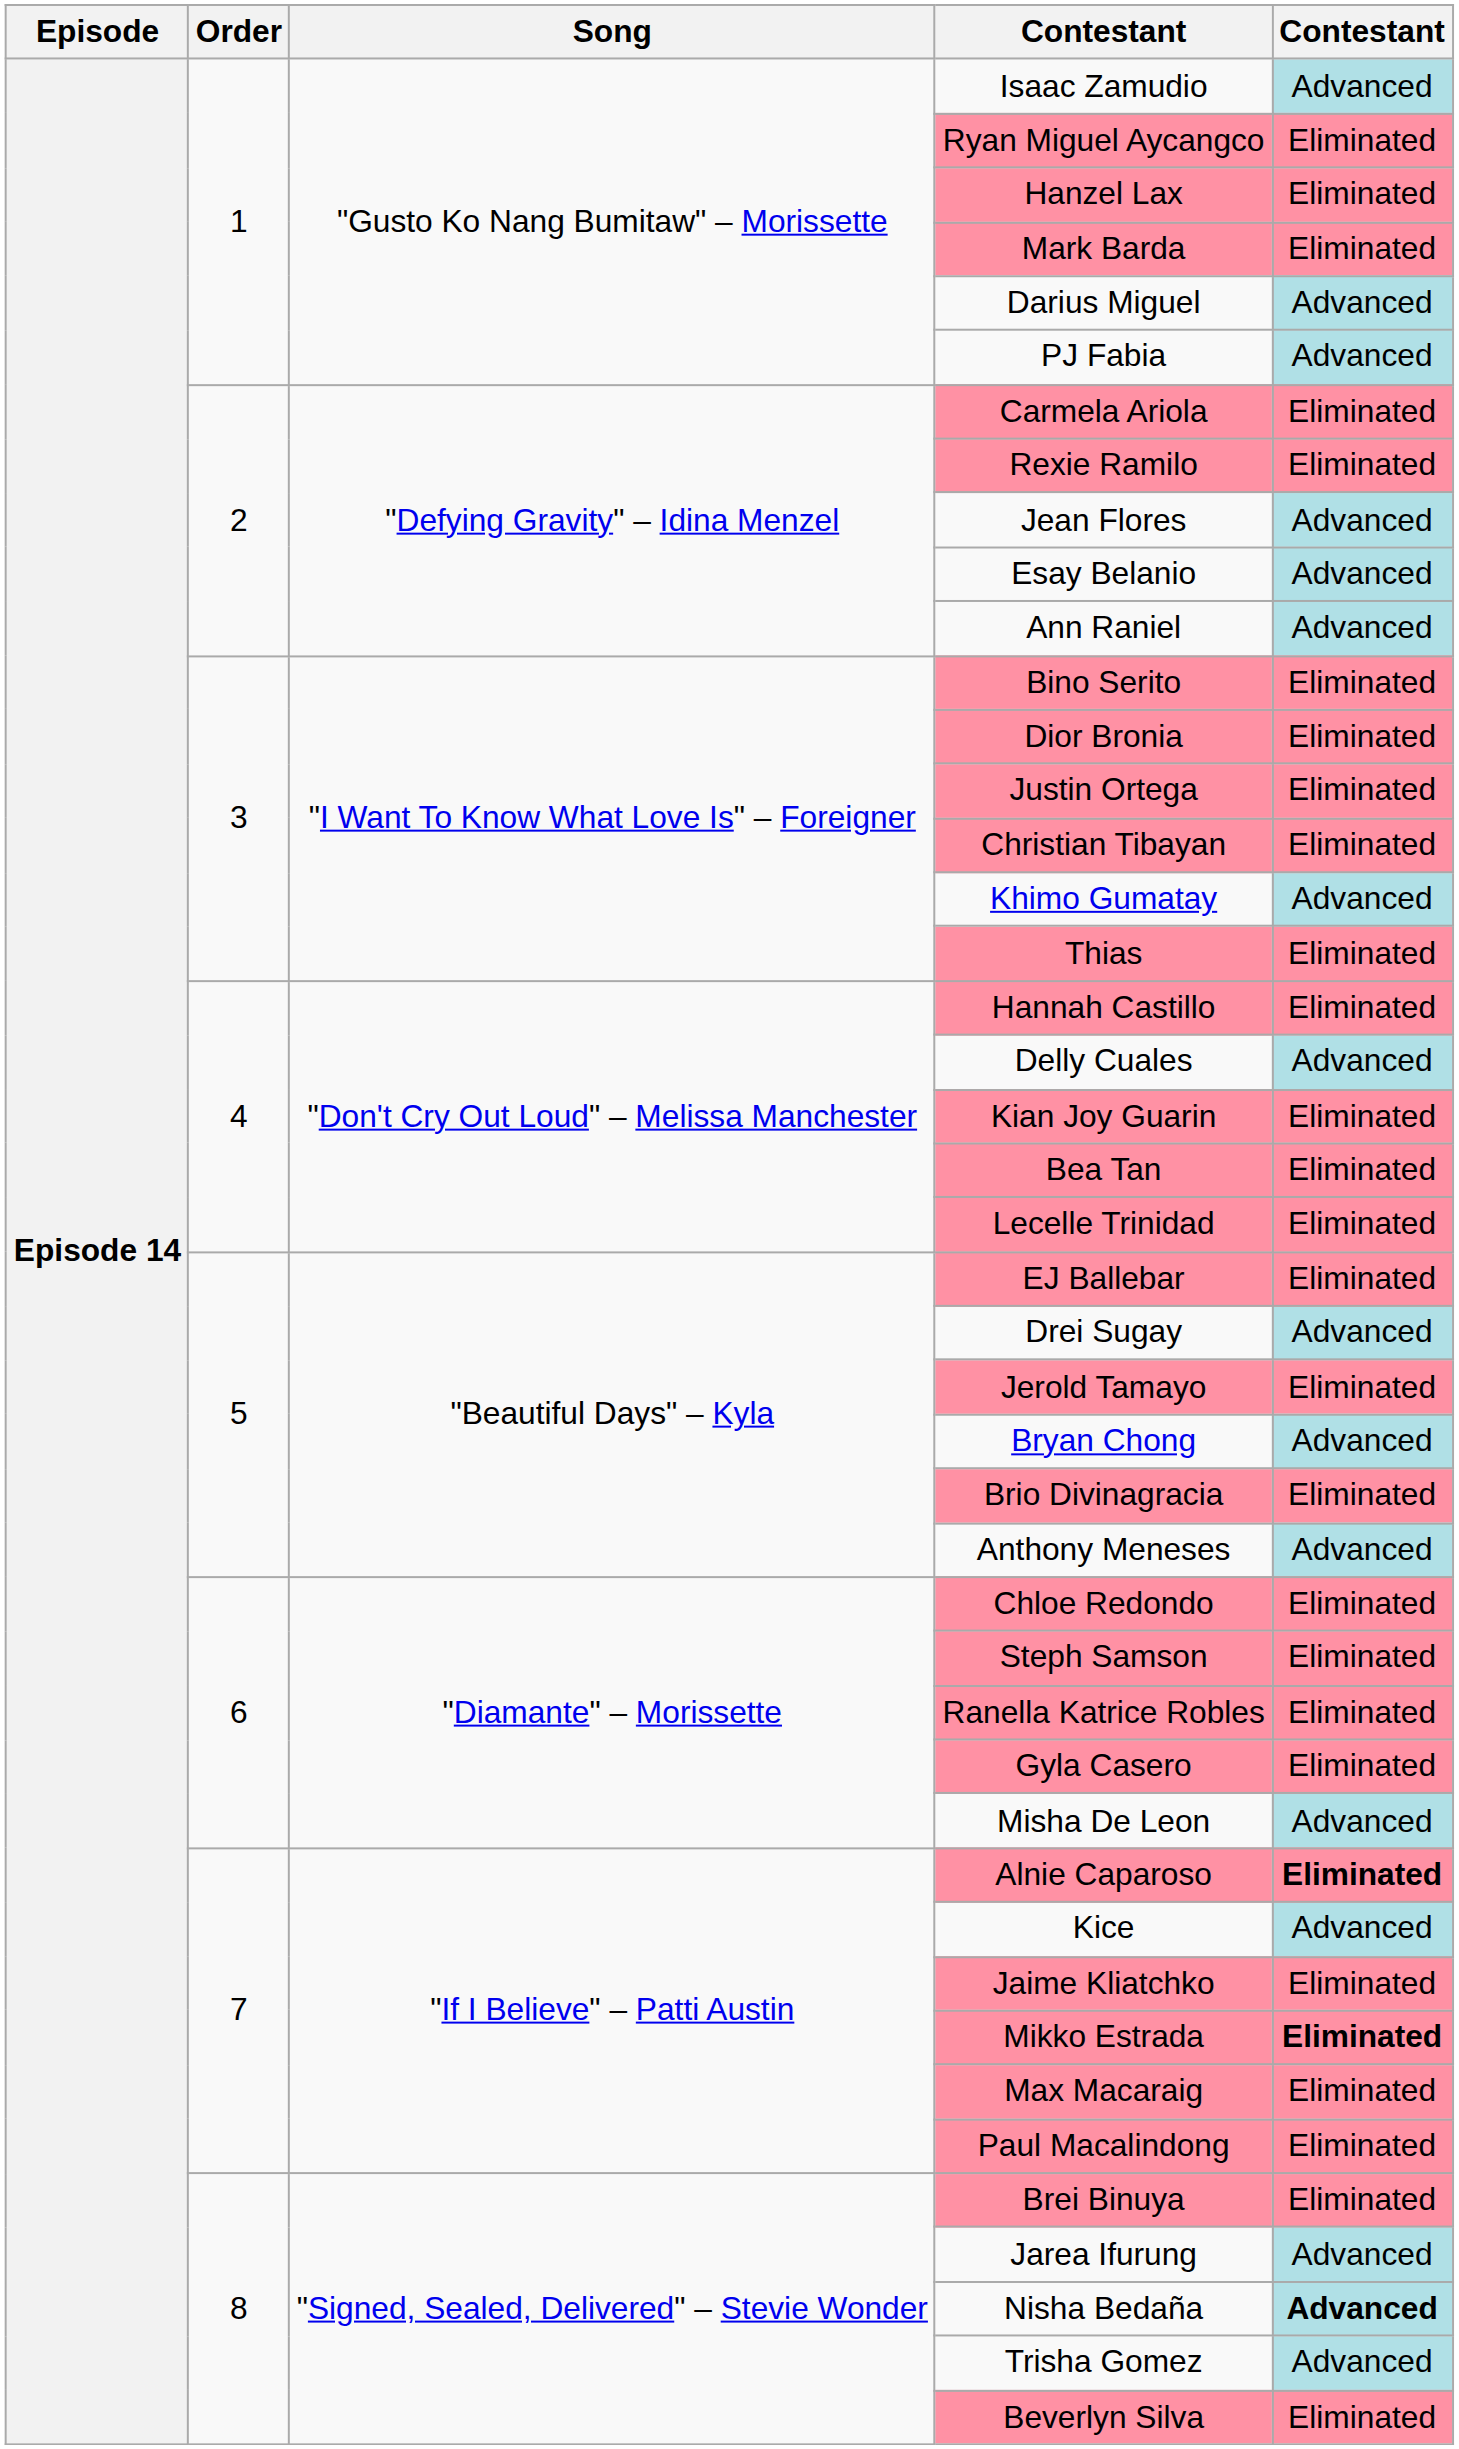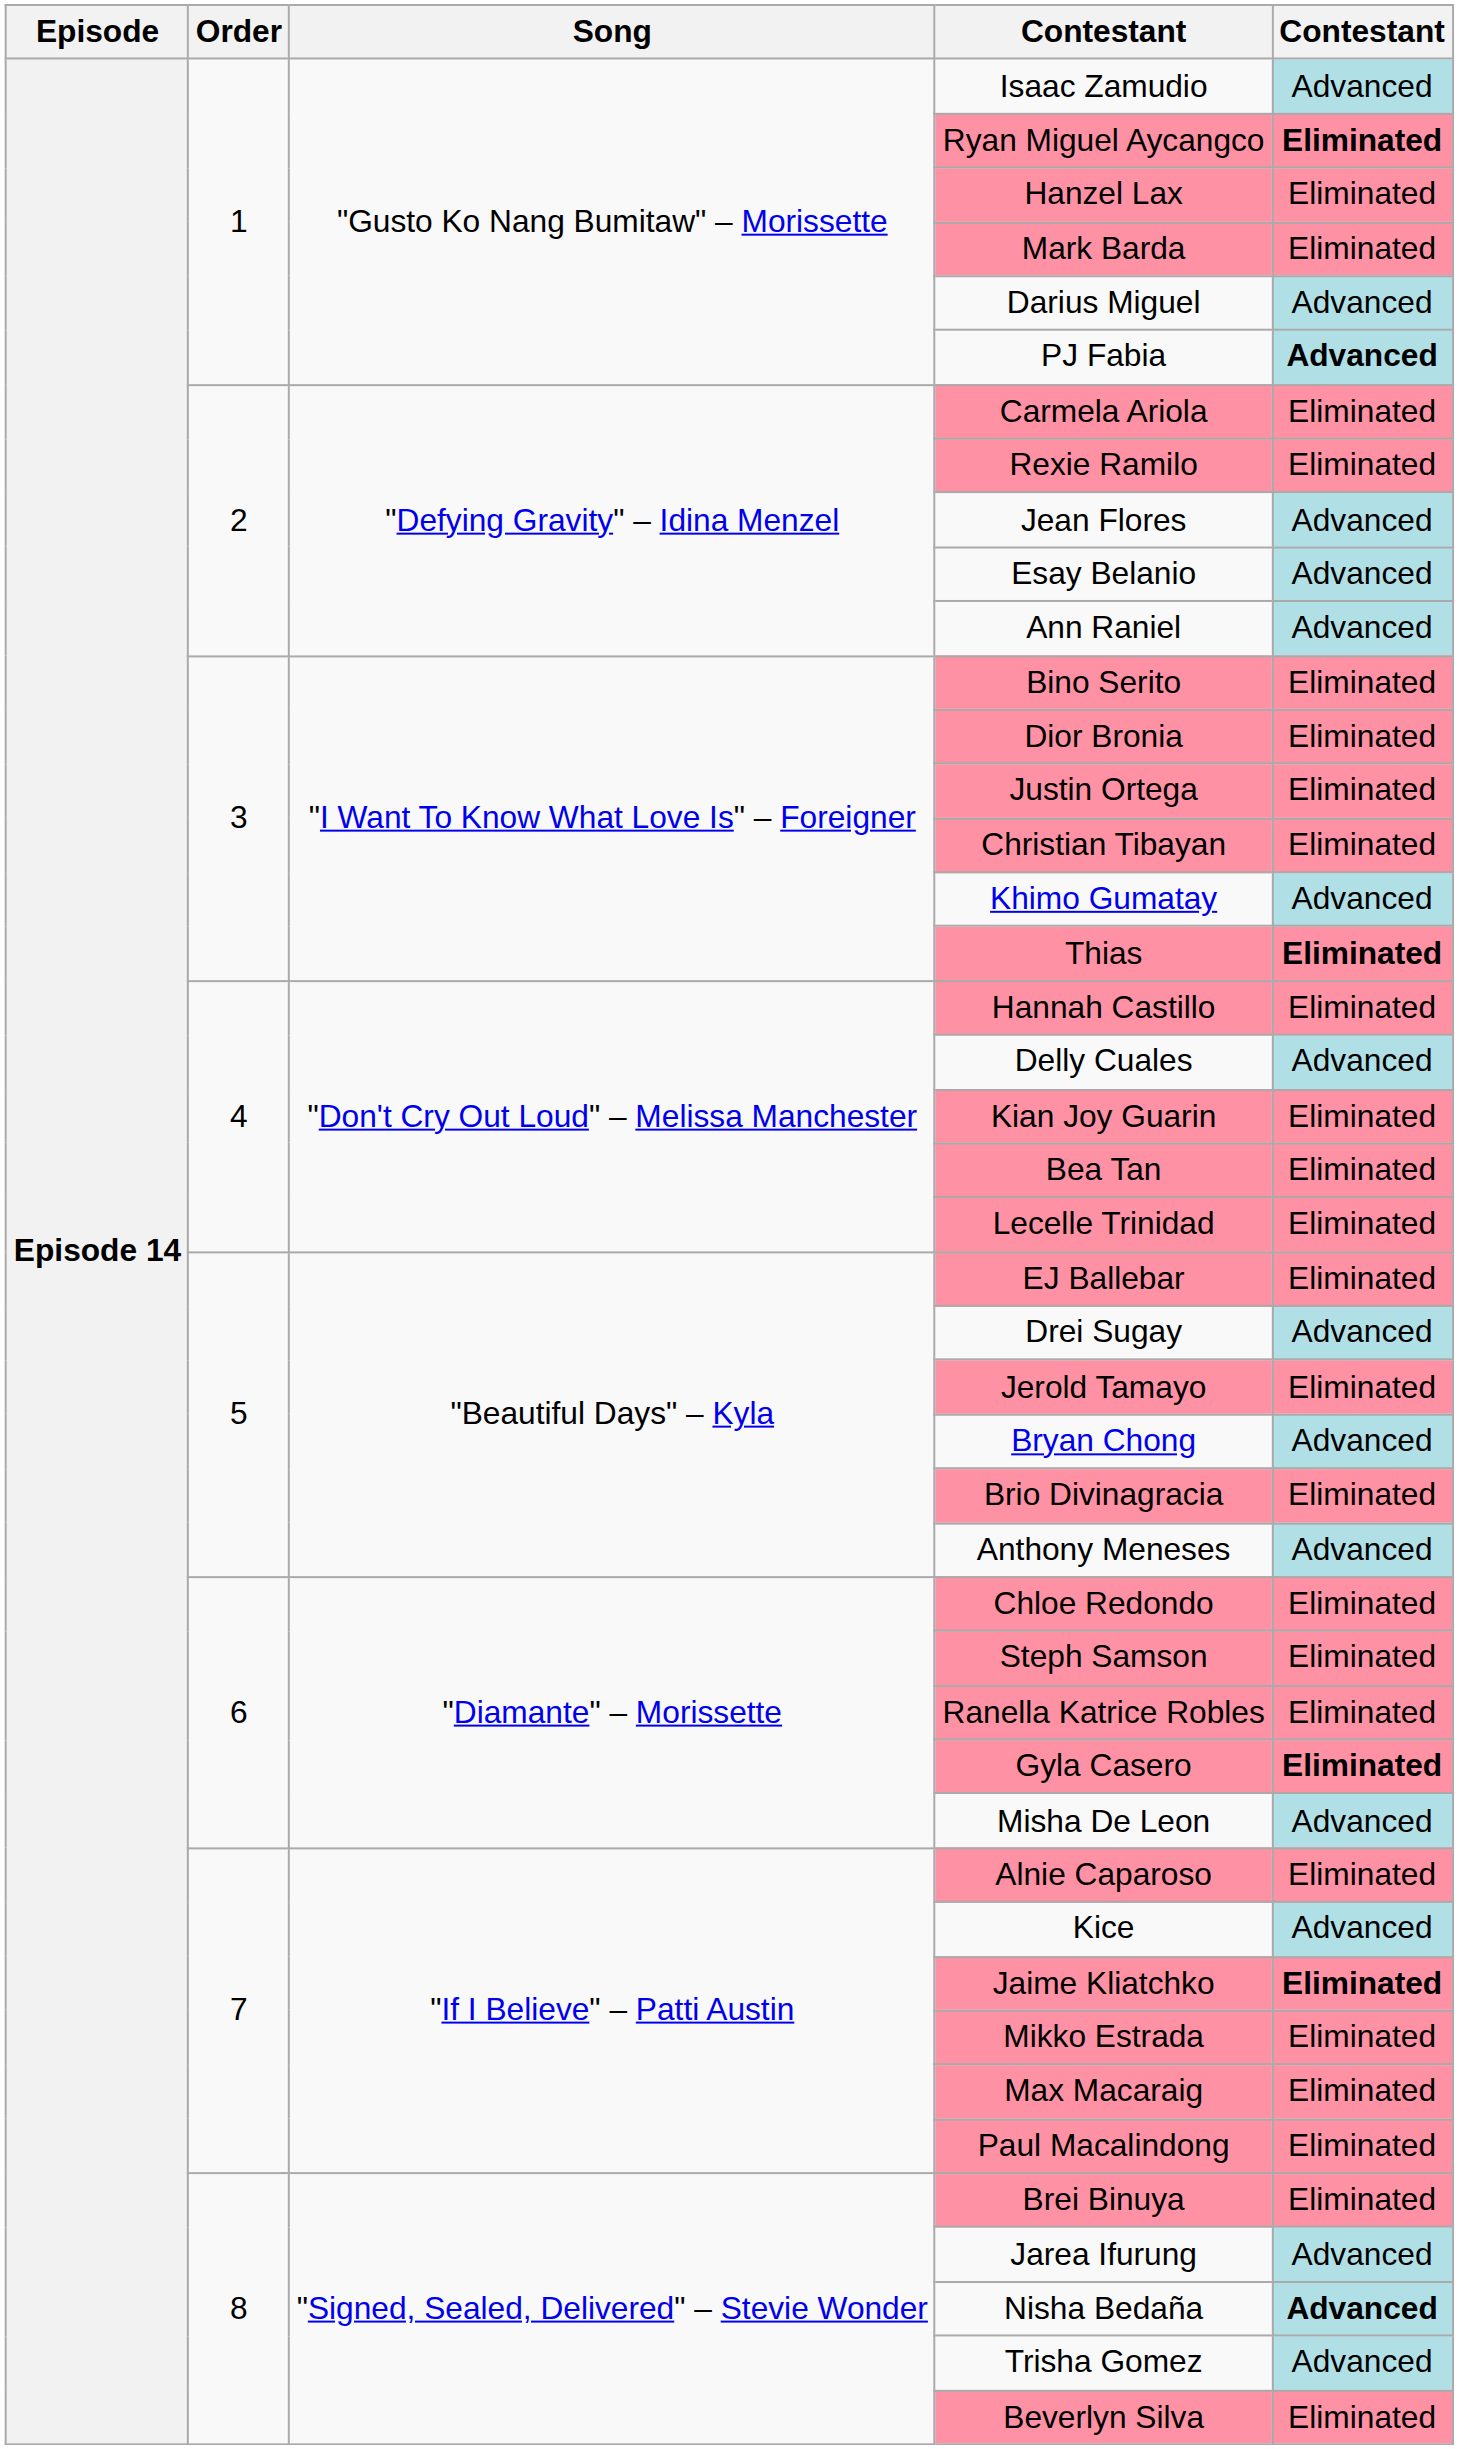(1362, 140) normal -> (1362, 140) bold
(1362, 356) normal -> (1362, 356) bold
(1362, 953) normal -> (1362, 953) bold
(1362, 1766) normal -> (1362, 1766) bold
(1362, 1874) bold -> (1362, 1874) normal
(1362, 1982) normal -> (1362, 1982) bold
(1362, 2037) bold -> (1362, 2037) normal
